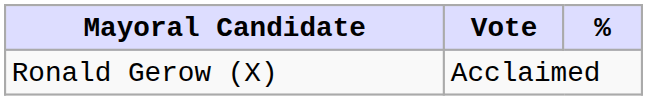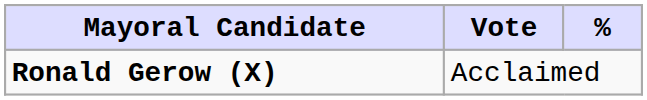(145, 73) normal -> (145, 73) bold
